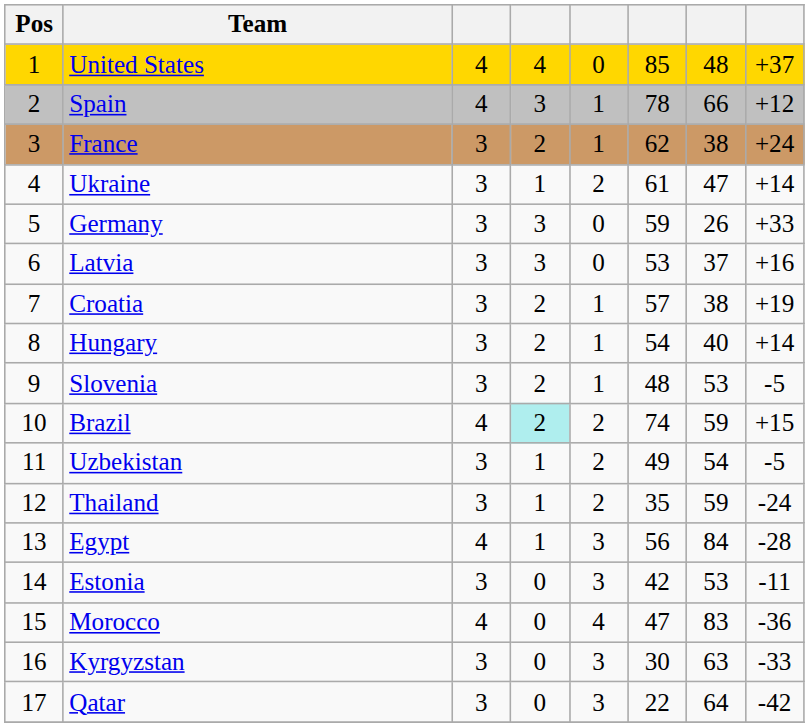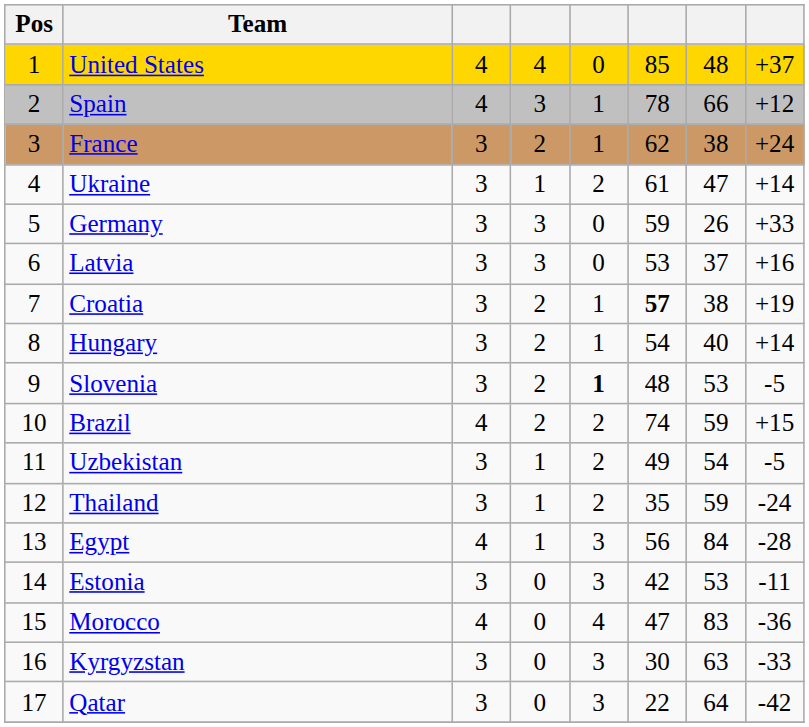(657, 303) normal -> (657, 303) bold
(599, 382) normal -> (599, 382) bold
(540, 422) paleturquoise background -> (540, 422) no background
